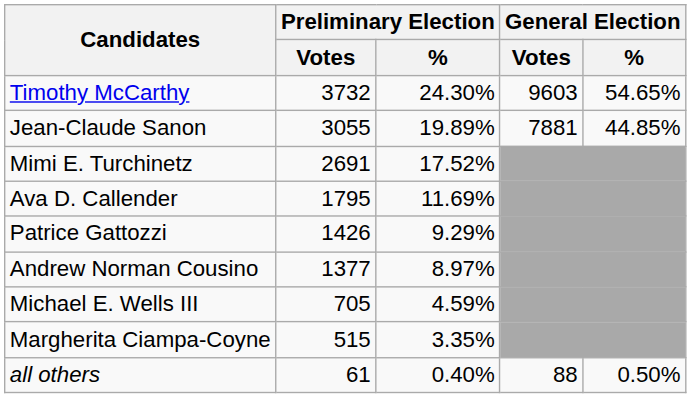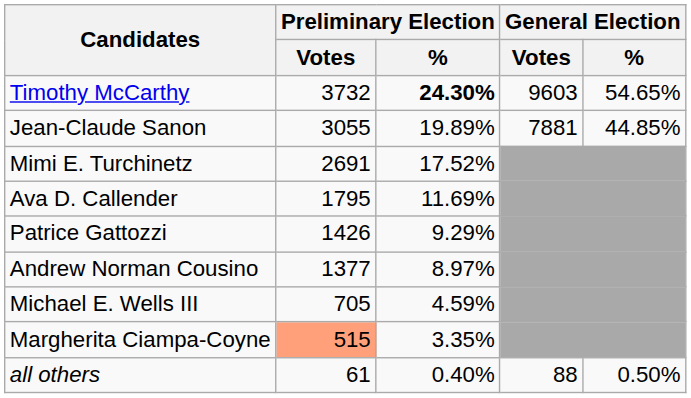(457, 92) normal -> (457, 92) bold
(352, 339) no background -> (352, 339) lightsalmon background
